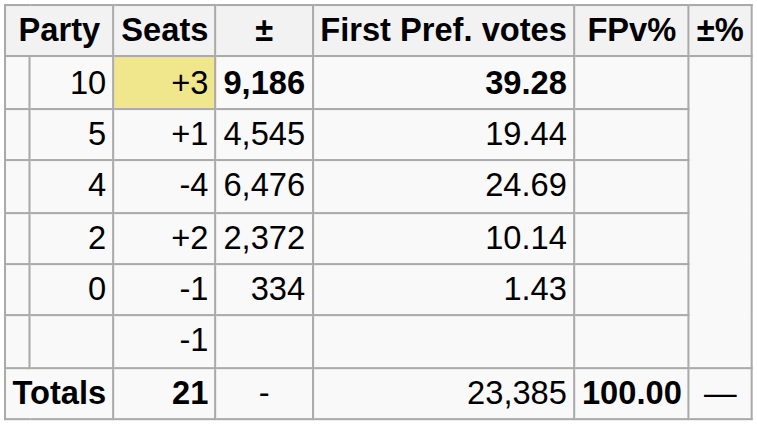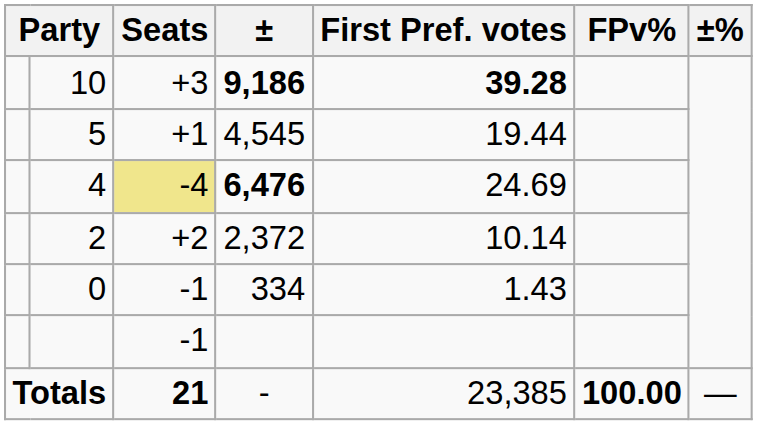(190, 82) khaki background -> (190, 82) no background
(194, 185) no background -> (194, 185) khaki background
(264, 185) normal -> (264, 185) bold
